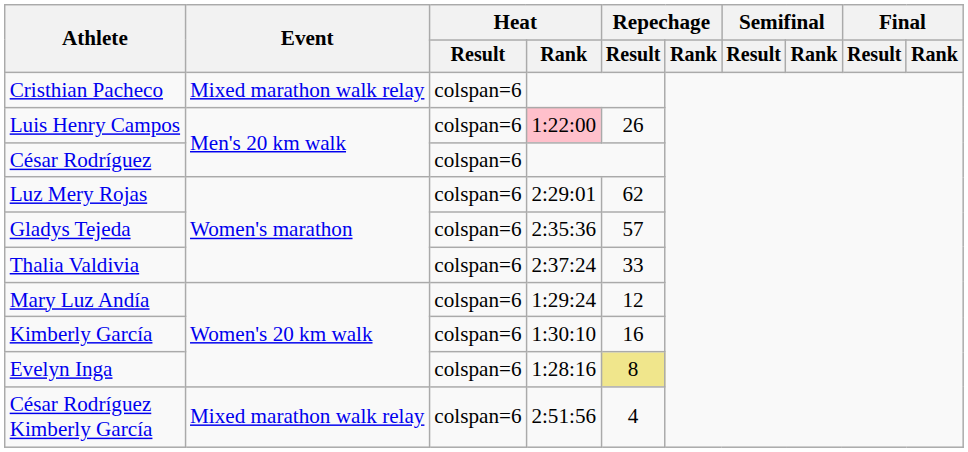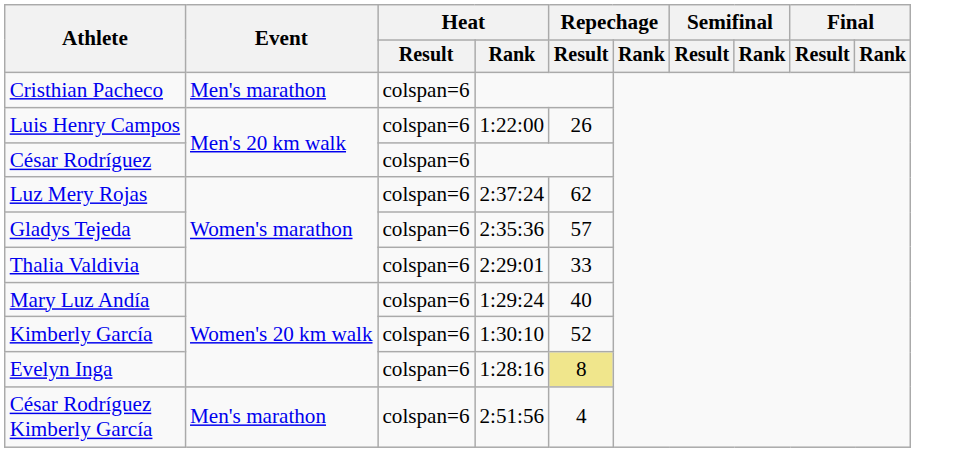(307, 90) Mixed marathon walk relay -> (258, 90) Men's marathon
(564, 125) pink background -> (512, 125) no background
(564, 195) 2:29:01 -> (512, 195) 2:37:24
(564, 264) 2:37:24 -> (512, 264) 2:29:01
(633, 299) 12 -> (581, 299) 40
(633, 334) 16 -> (581, 334) 52
(307, 416) Mixed marathon walk relay -> (258, 416) Men's marathon
